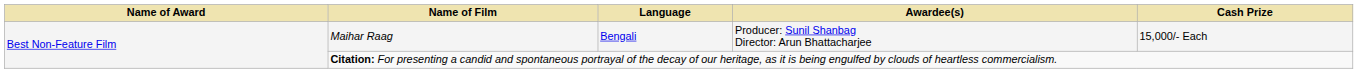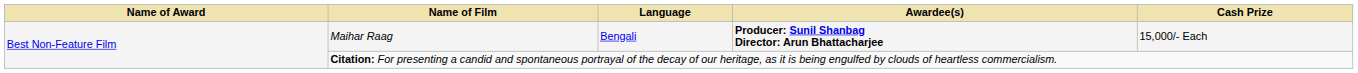(803, 36) normal -> (809, 36) bold
